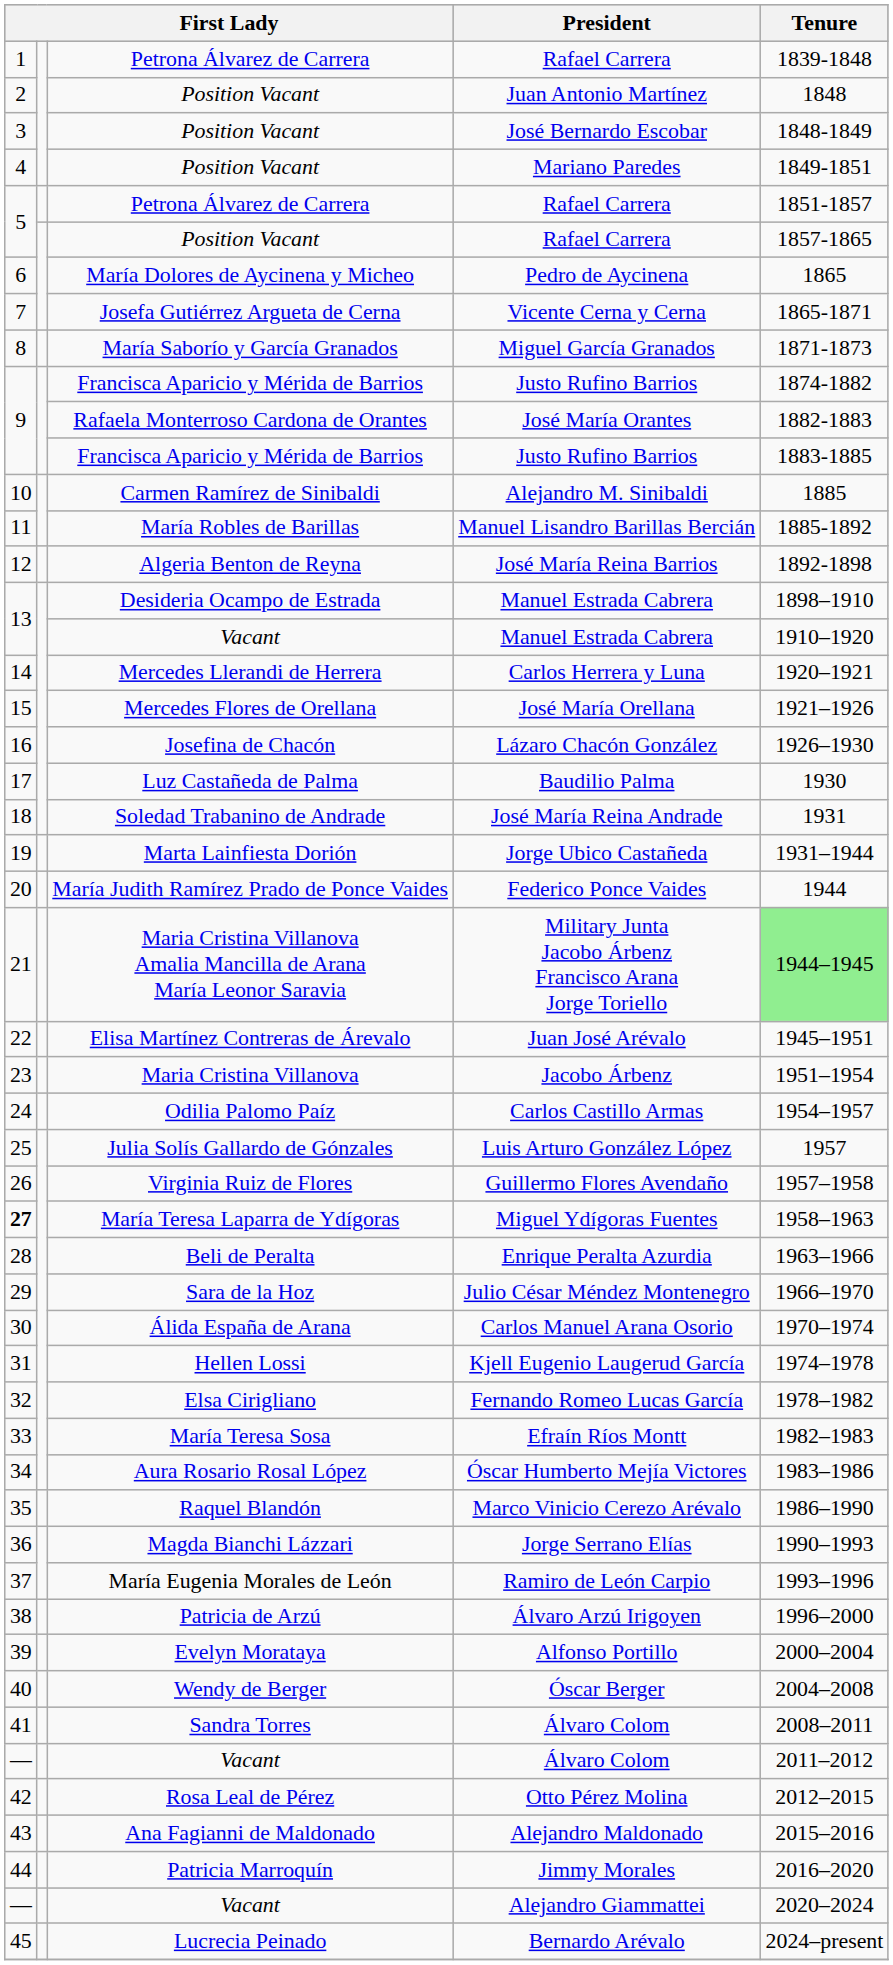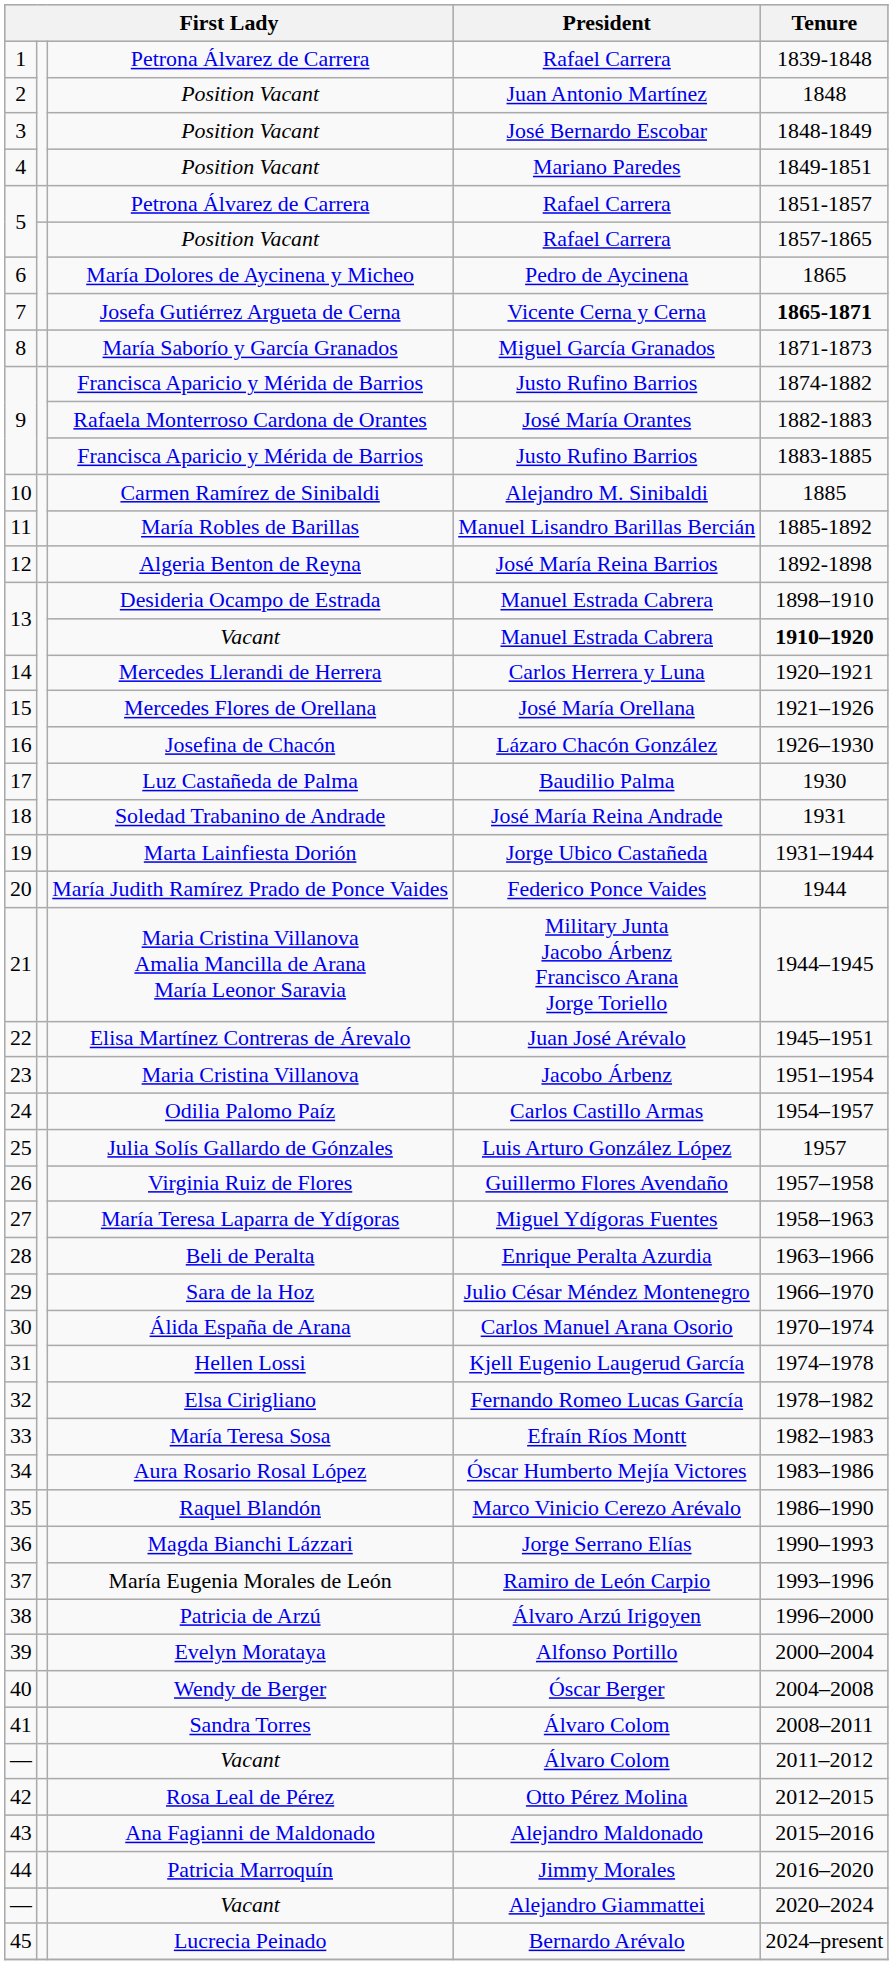(824, 311) normal -> (824, 311) bold
(824, 636) normal -> (824, 636) bold
(824, 964) lightgreen background -> (824, 964) no background
(21, 1219) bold -> (21, 1219) normal
